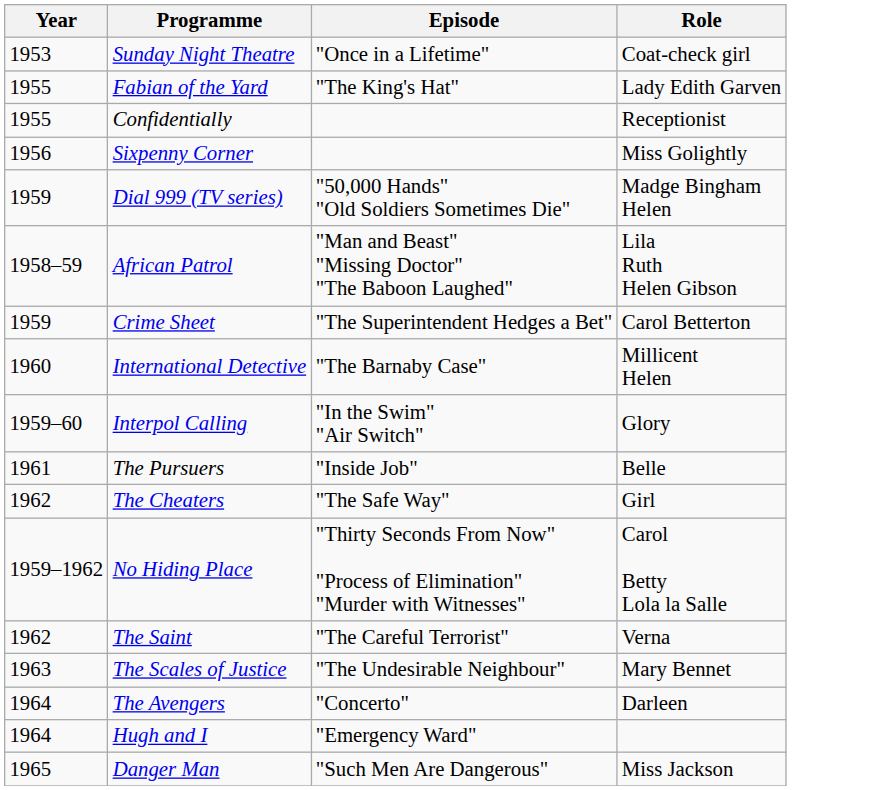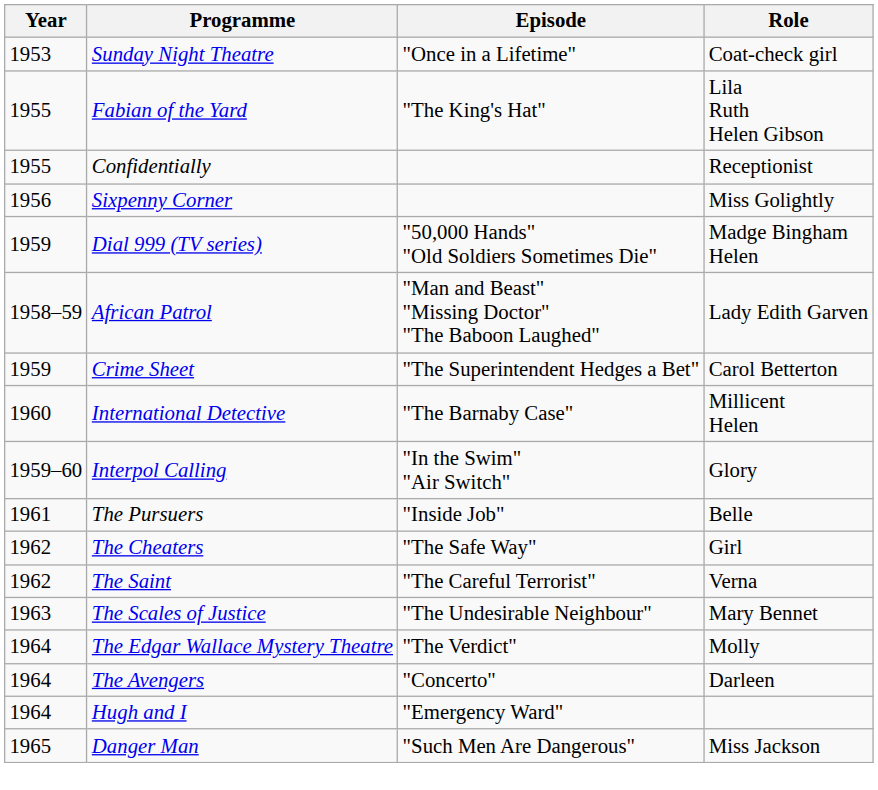(702, 86) Lady Edith Garven -> (766, 110) Lila Ruth Helen Gibson
(679, 265) Lila Ruth Helen Gibson -> (788, 312) Lady Edith Garven
- row: (183, 568)
+ row: (242, 646)
